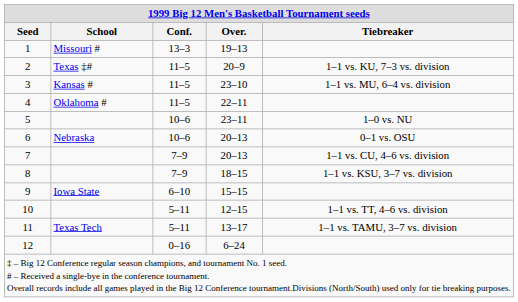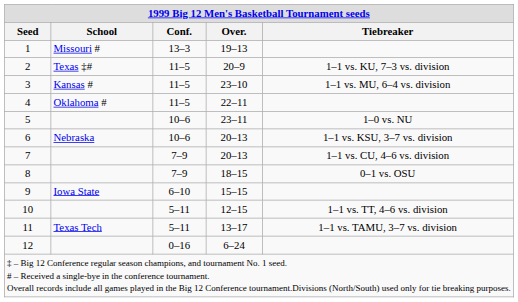(388, 138) 0–1 vs. OSU -> (388, 138) 1–1 vs. KSU, 3–7 vs. division
(388, 174) 1–1 vs. KSU, 3–7 vs. division -> (388, 174) 0–1 vs. OSU
